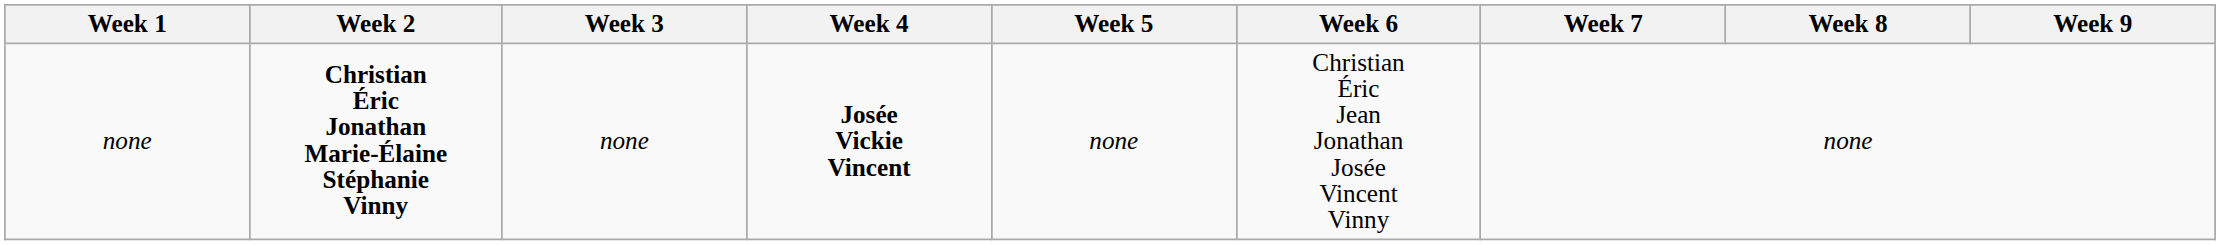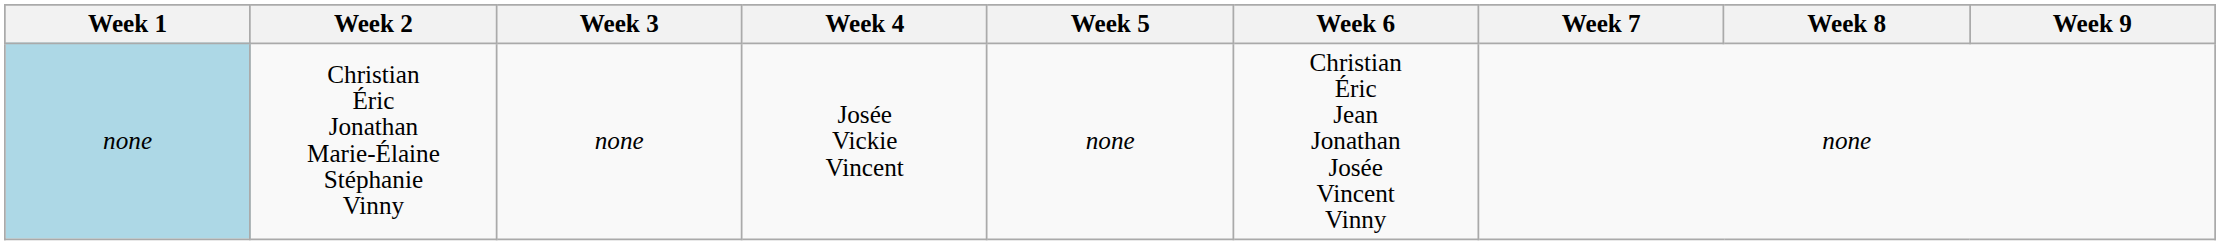(127, 140) no background -> (128, 140) lightblue background
(376, 140) bold -> (373, 140) normal
(869, 140) bold -> (865, 140) normal
